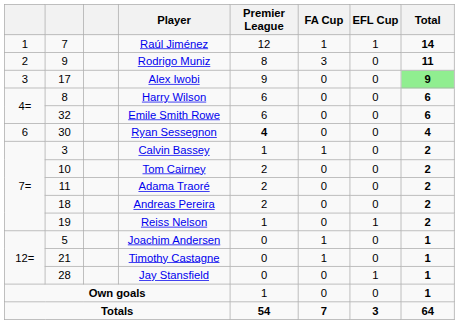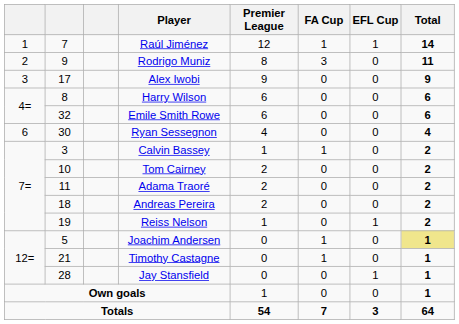(428, 79) lightgreen background -> (428, 79) no background
(264, 133) bold -> (264, 133) normal
(428, 240) no background -> (428, 240) khaki background
